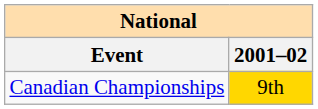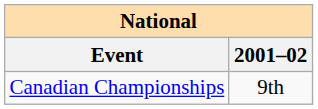(271, 87) gold background -> (271, 87) no background
